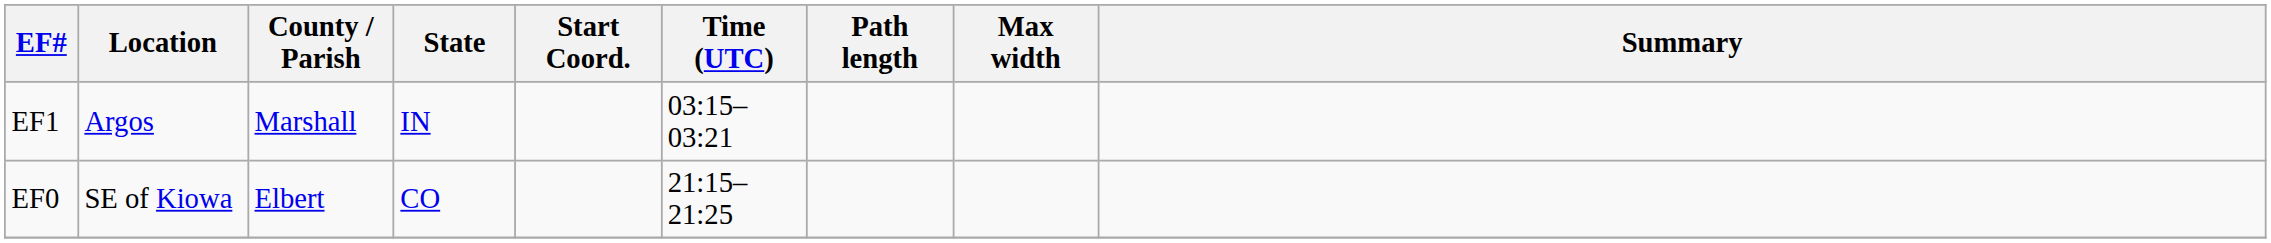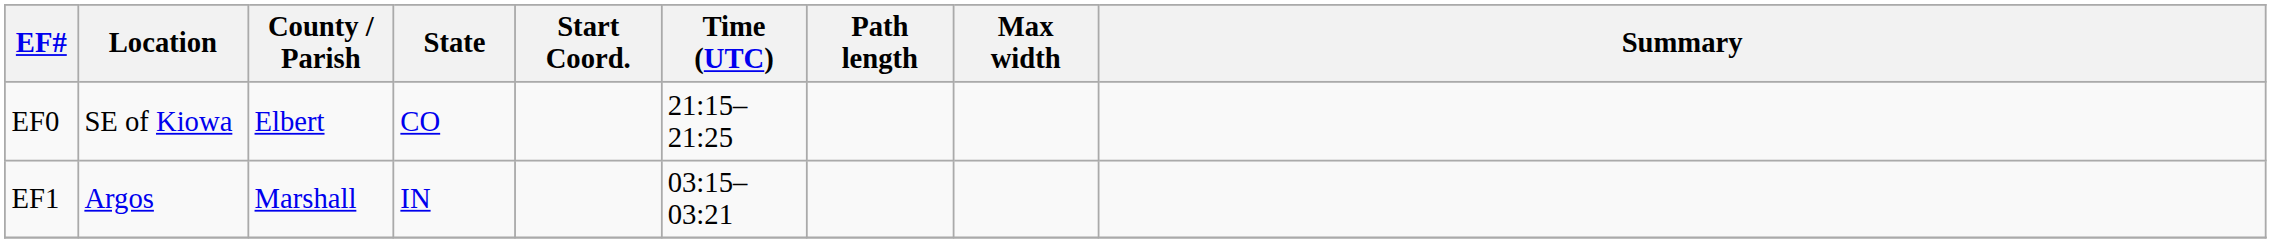rows swapped: (35, 198) <-> (35, 120)
